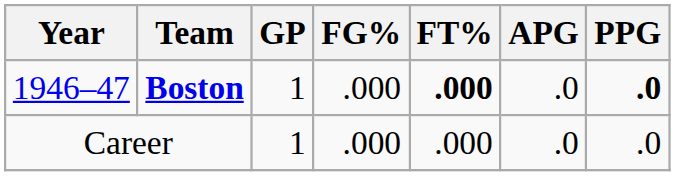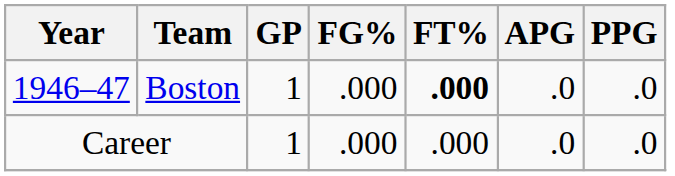(195, 87) bold -> (193, 87) normal
(649, 87) bold -> (645, 87) normal
